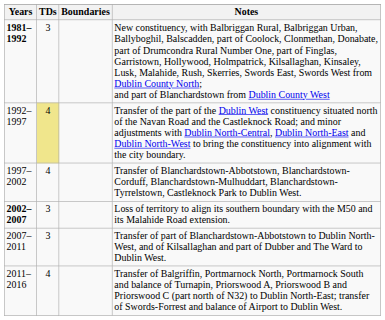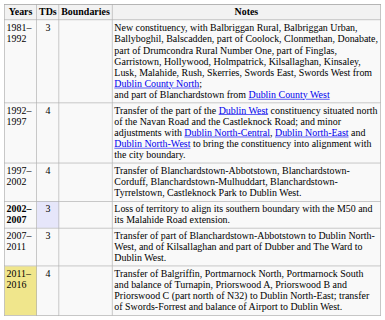(19, 33) bold -> (19, 33) normal
(48, 110) khaki background -> (48, 110) no background
(48, 209) no background -> (48, 209) lavender background
(19, 279) no background -> (19, 279) khaki background
